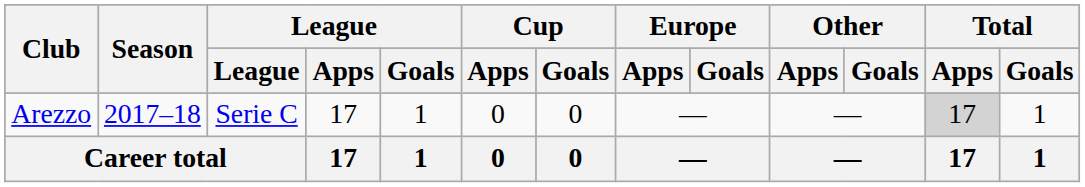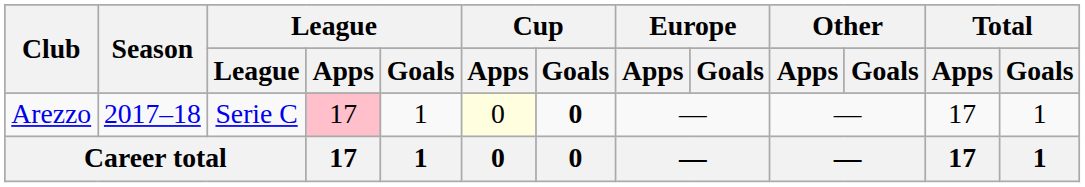(343, 114) no background -> (343, 114) pink background
(498, 114) no background -> (498, 114) lightyellow background
(575, 114) normal -> (575, 114) bold
(962, 114) lightgrey background -> (962, 114) no background
